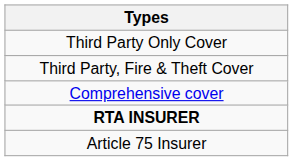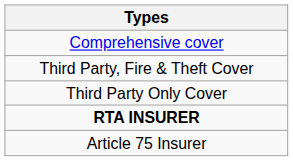(147, 43) Third Party Only Cover -> (147, 43) Comprehensive cover
(147, 93) Comprehensive cover -> (147, 93) Third Party Only Cover
